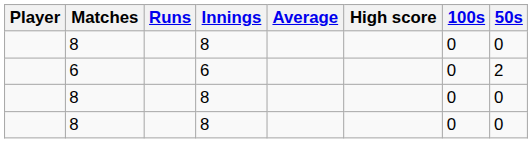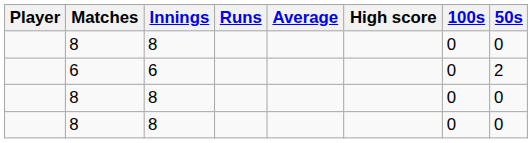columns swapped: (231, 17) <-> (170, 17)
